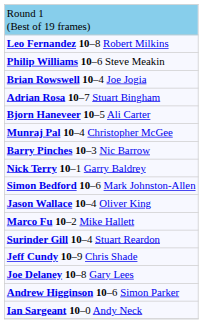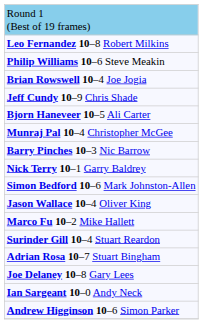(84, 97) Adrian Rosa 10–7 Stuart Bingham -> (72, 97) Jeff Cundy 10–9 Chris Shade
(72, 256) Jeff Cundy 10–9 Chris Shade -> (84, 256) Adrian Rosa 10–7 Stuart Bingham
(93, 292) Andrew Higginson 10–6 Simon Parker -> (75, 292) Ian Sargeant 10–0 Andy Neck
(75, 310) Ian Sargeant 10–0 Andy Neck -> (93, 310) Andrew Higginson 10–6 Simon Parker
